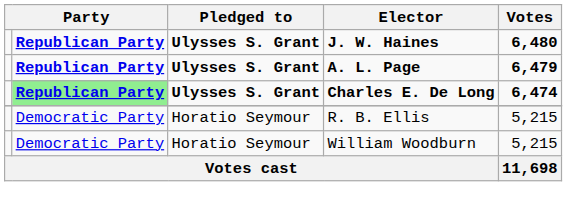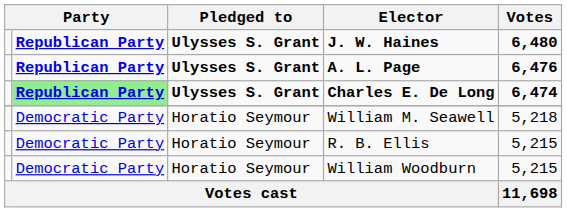(534, 68) 6,479 -> (534, 68) 6,476
+ row: (411, 118)
